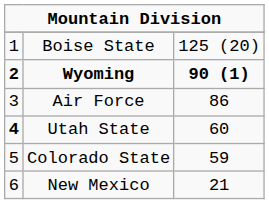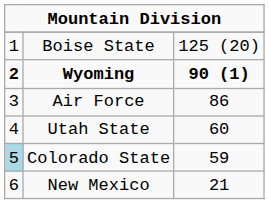(14, 130) bold -> (14, 130) normal
(14, 157) no background -> (14, 157) lightblue background
